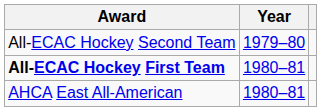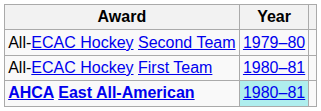(117, 67) bold -> (110, 67) normal
(95, 93) normal -> (101, 93) bold
(274, 93) no background -> (274, 93) paleturquoise background
